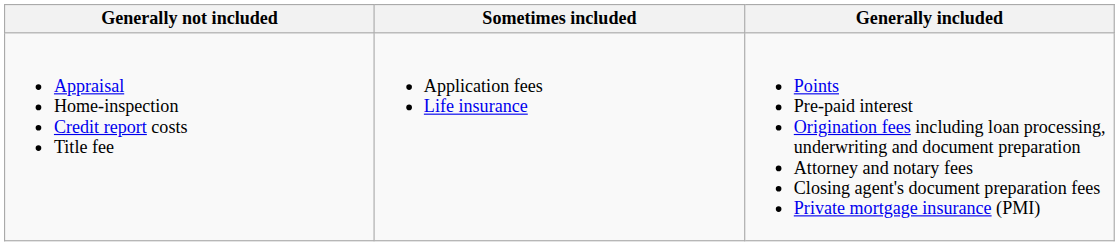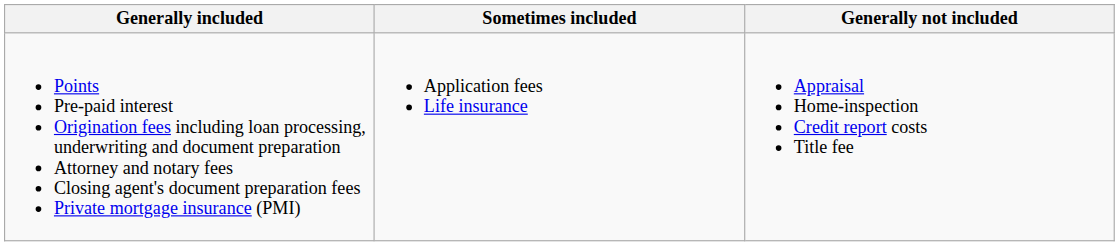columns swapped: (929, 18) <-> (190, 18)
